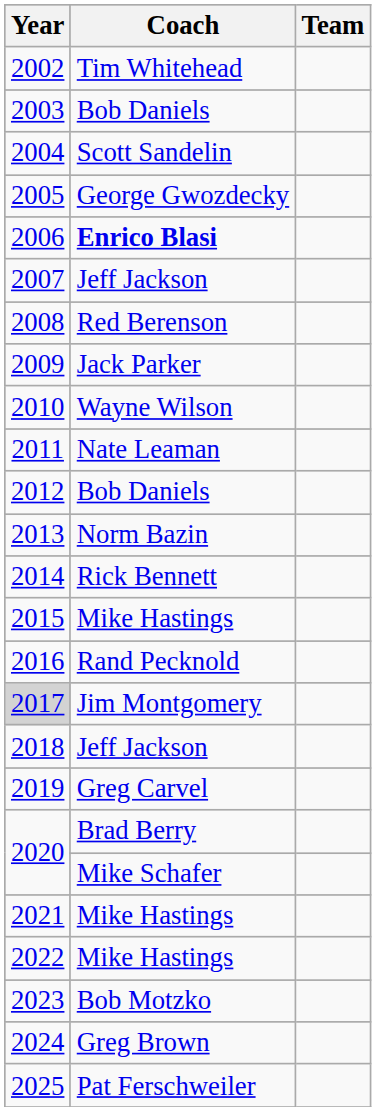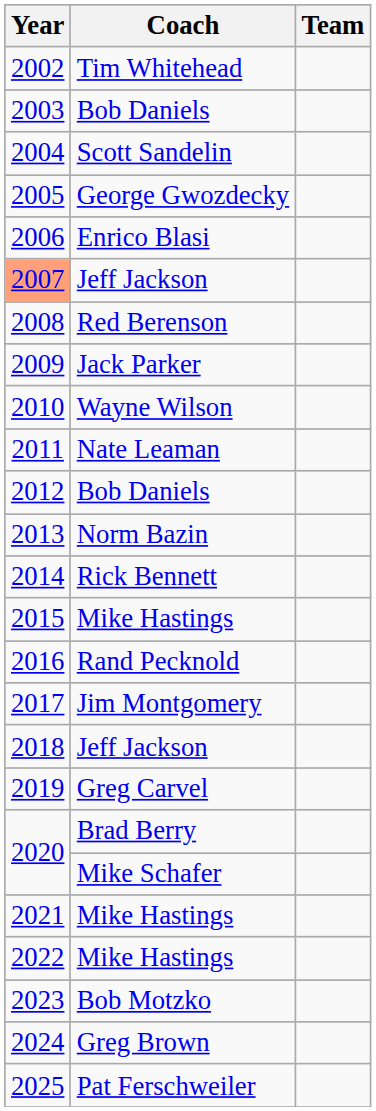(147, 237) bold -> (143, 237) normal
(38, 279) no background -> (38, 279) lightsalmon background
(38, 703) lightgrey background -> (38, 703) no background
